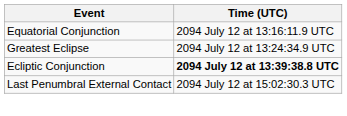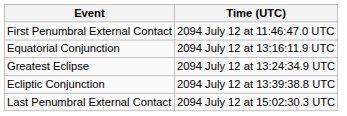+ row: (89, 31)
(258, 66) bold -> (256, 84) normal
